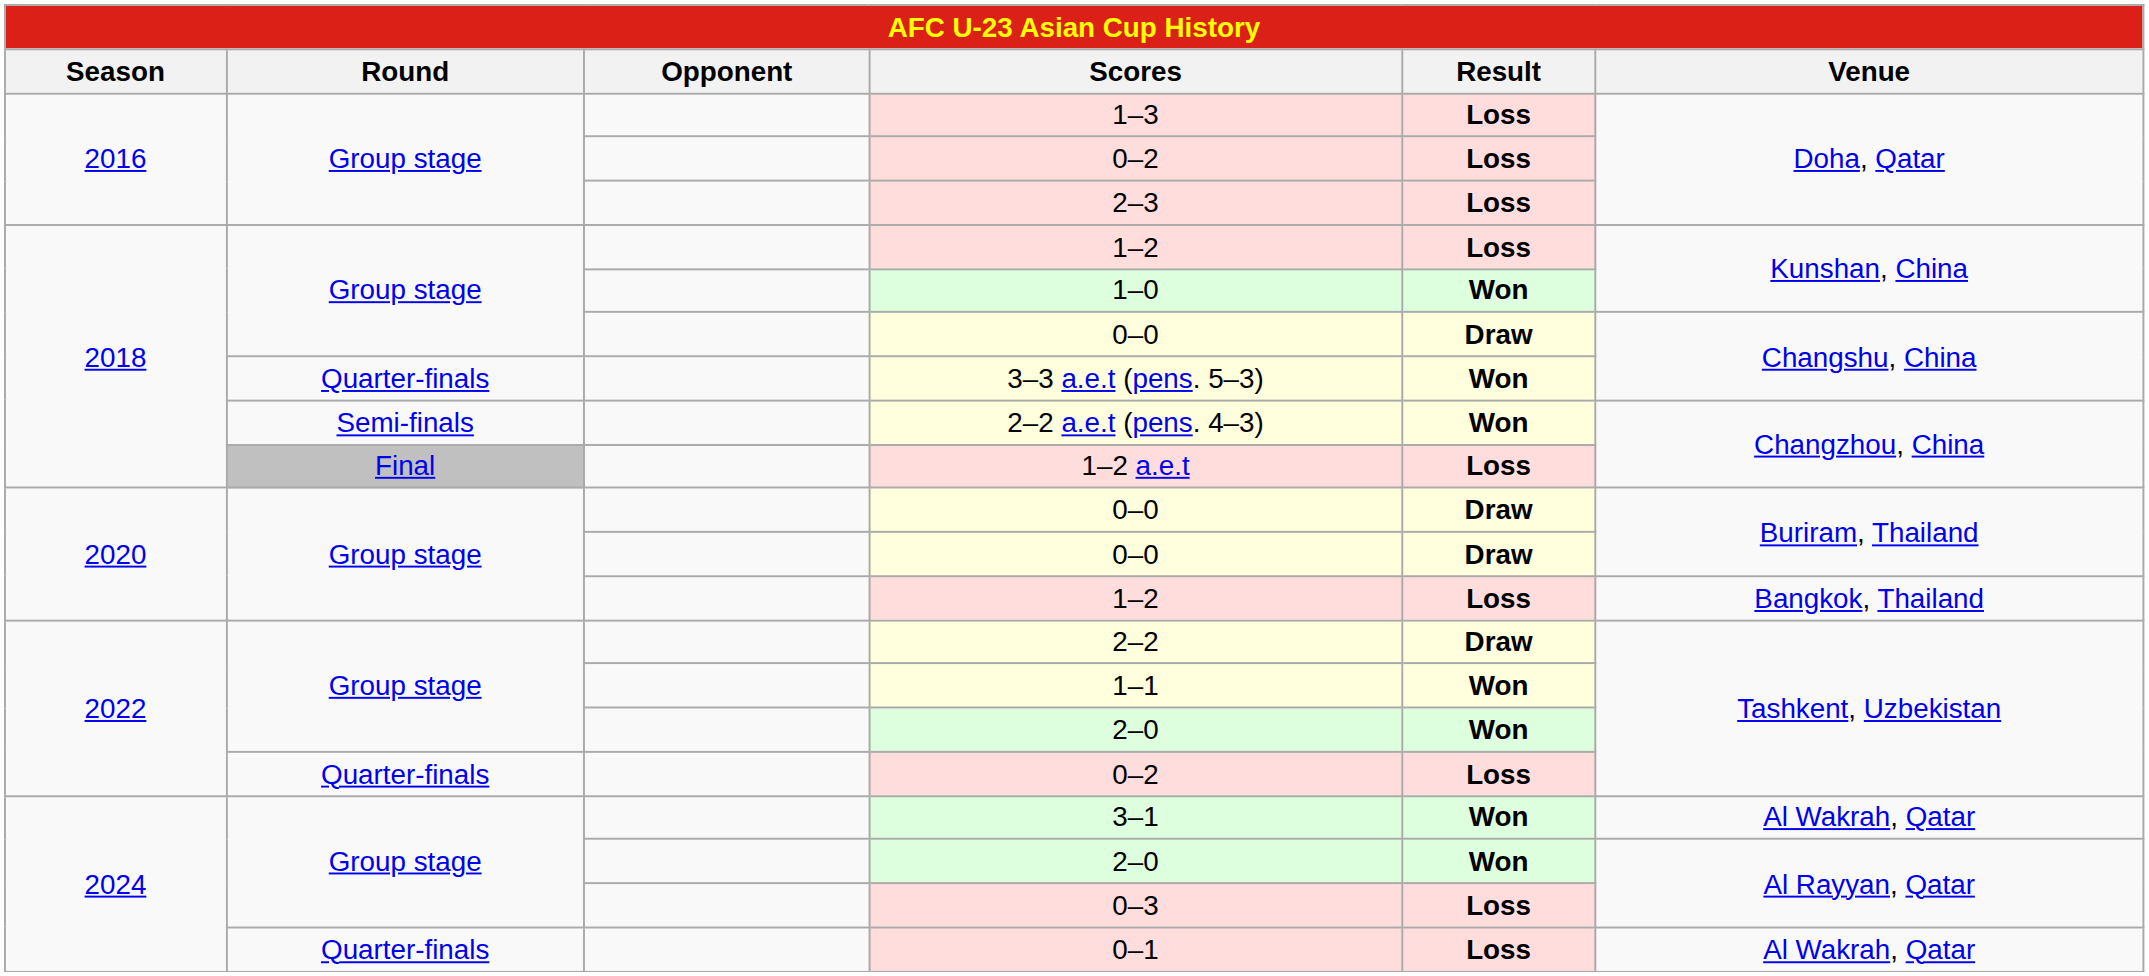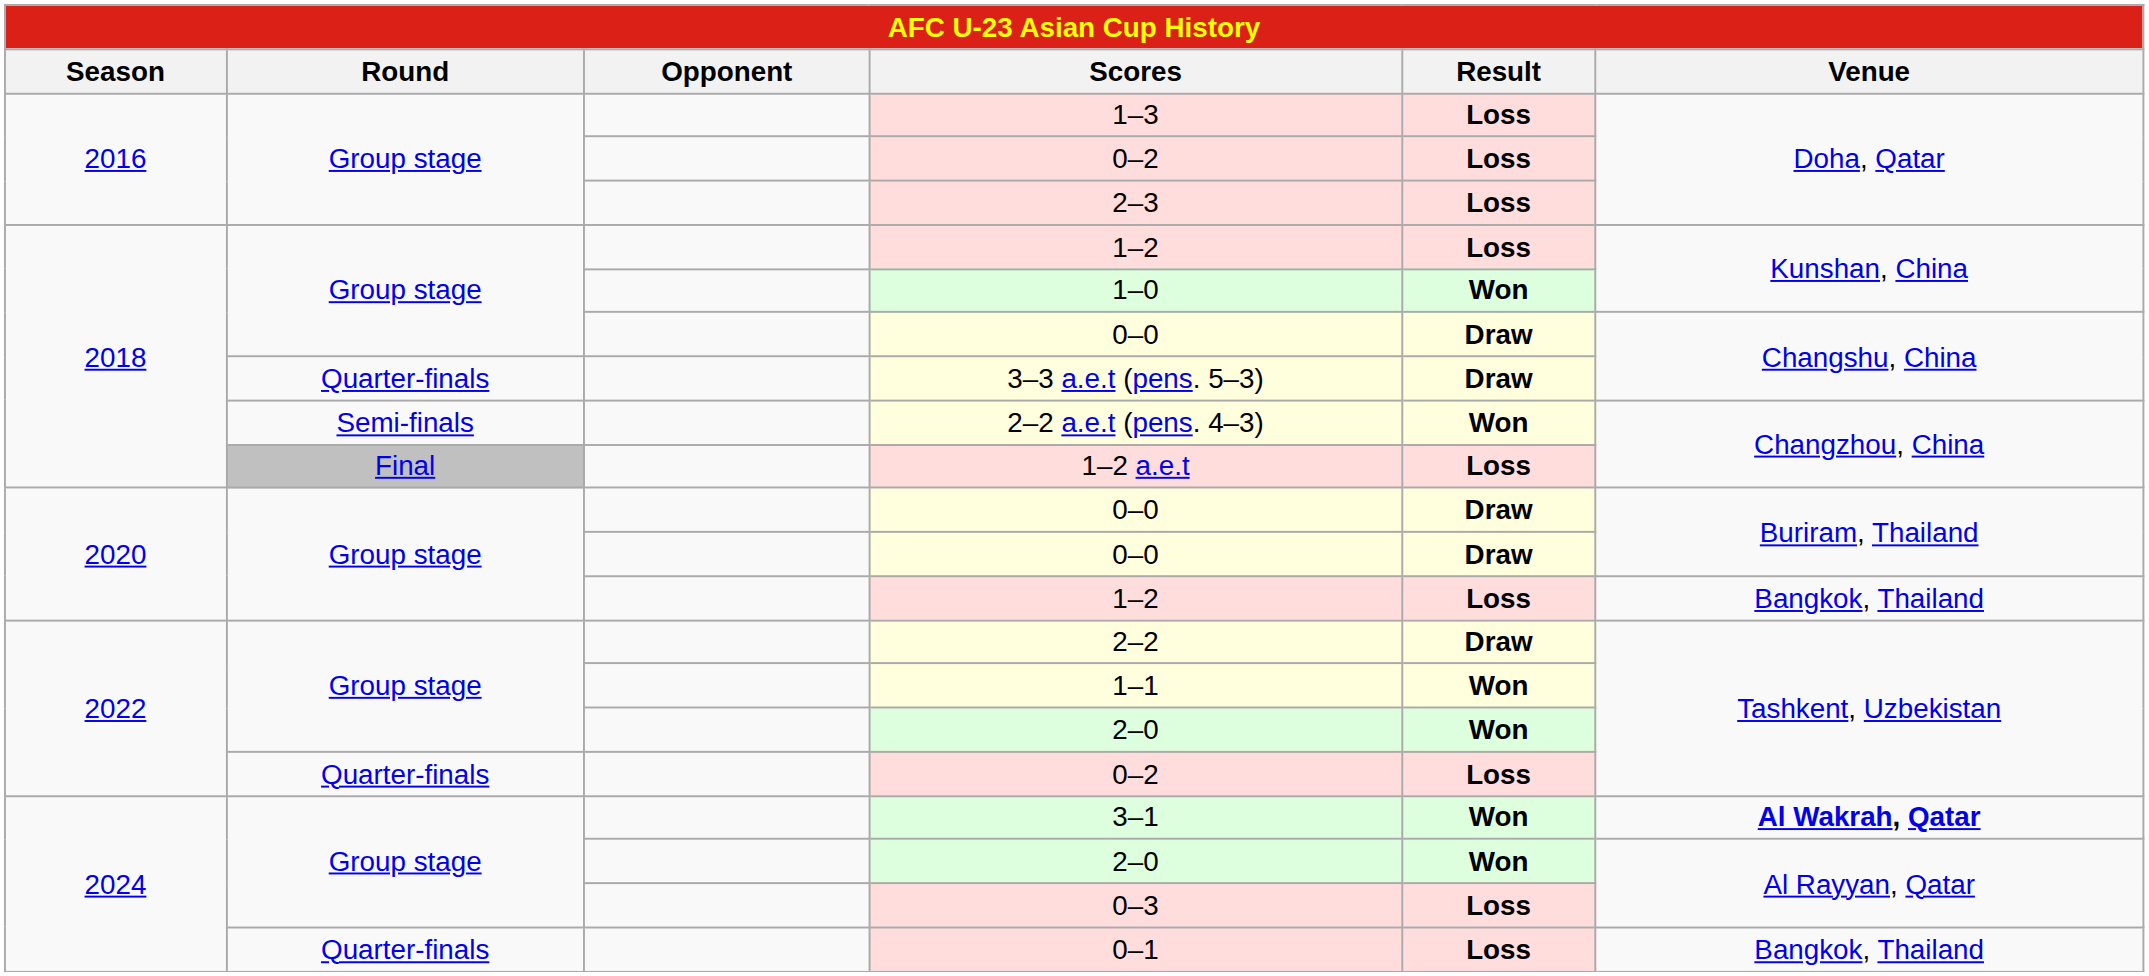(1499, 379) Won -> (1499, 379) Draw
(1869, 818) normal -> (1869, 818) bold
(1869, 949) Al Wakrah, Qatar -> (1869, 949) Bangkok, Thailand
